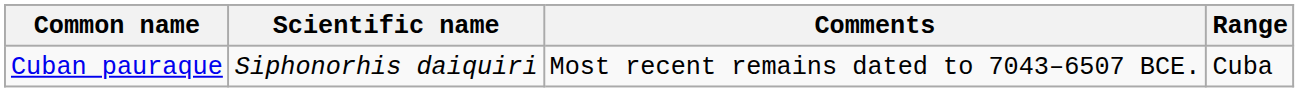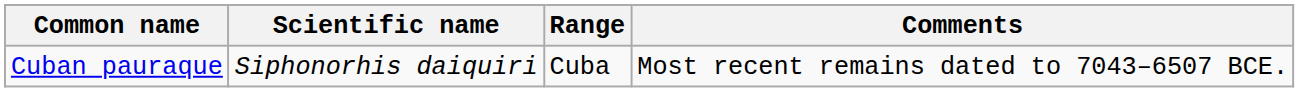columns swapped: (1250, 26) <-> (875, 26)
